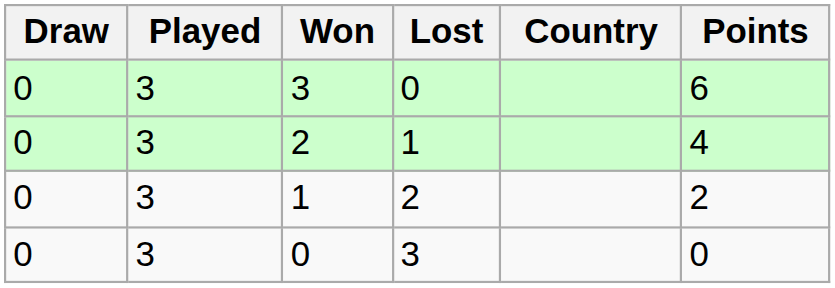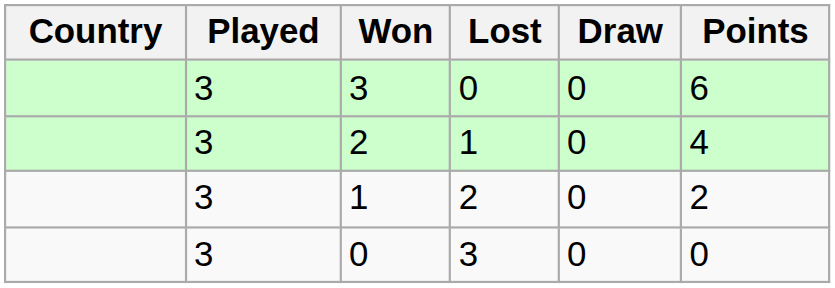columns swapped: (591, 32) <-> (66, 32)
